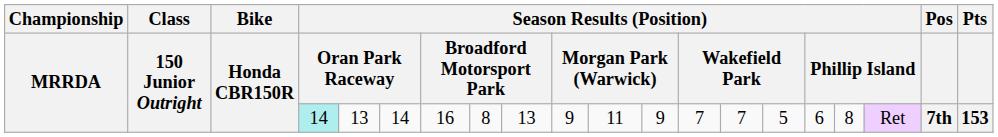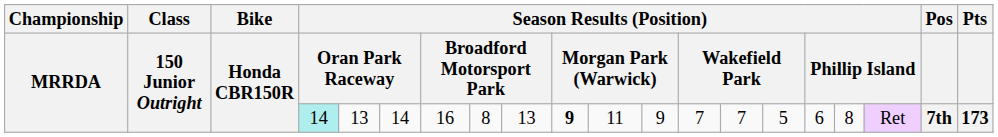(570, 117) normal -> (570, 117) bold
(975, 117) 153 -> (975, 117) 173
